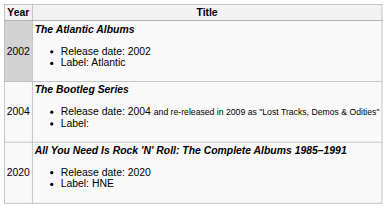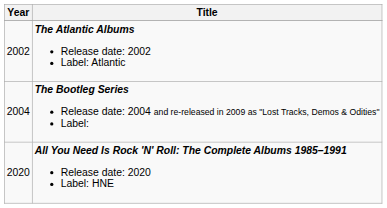(18, 51) lightgrey background -> (18, 51) no background
